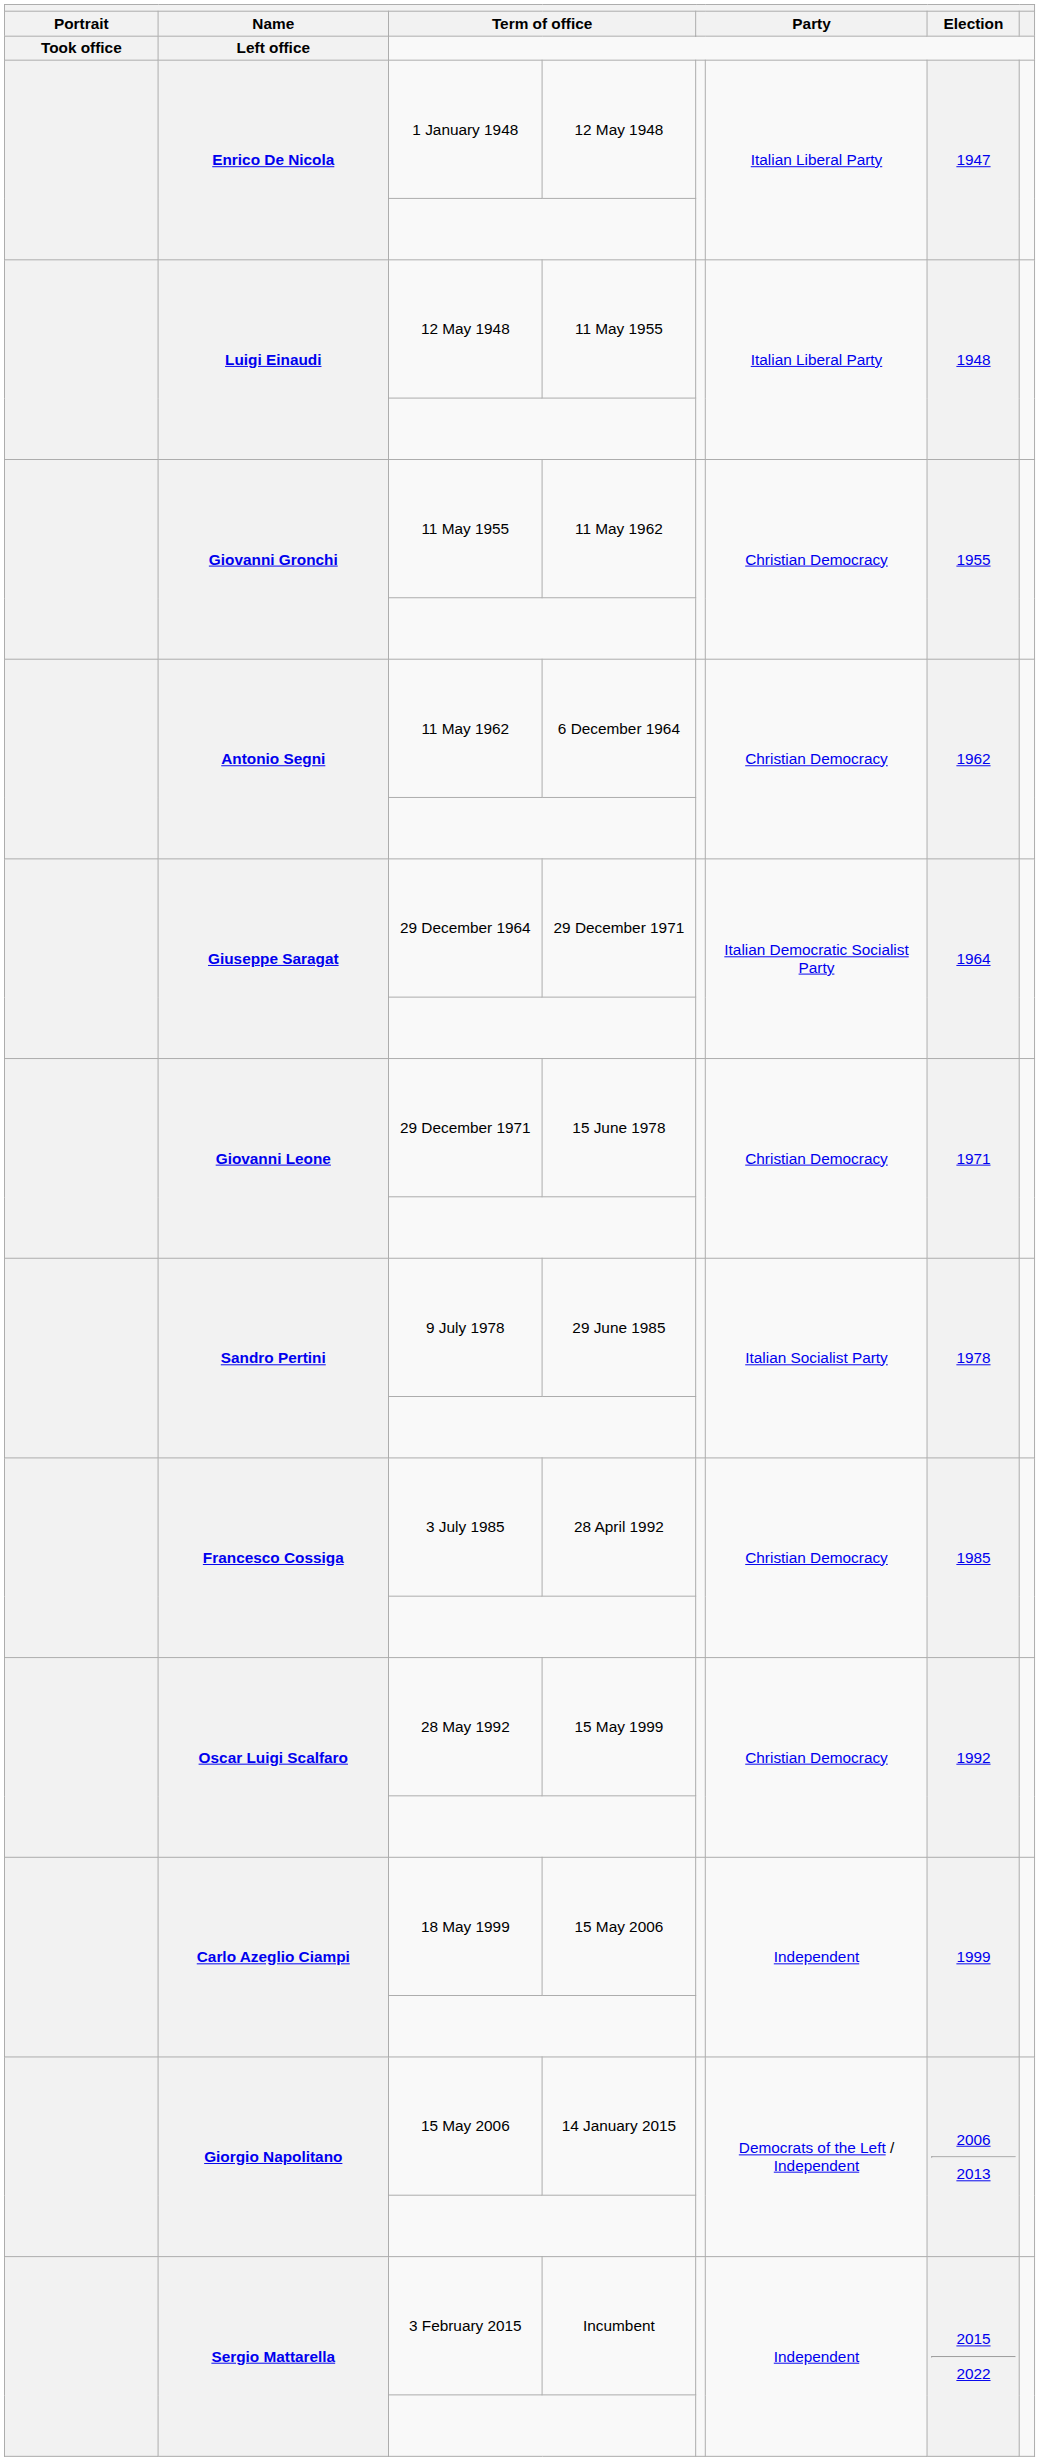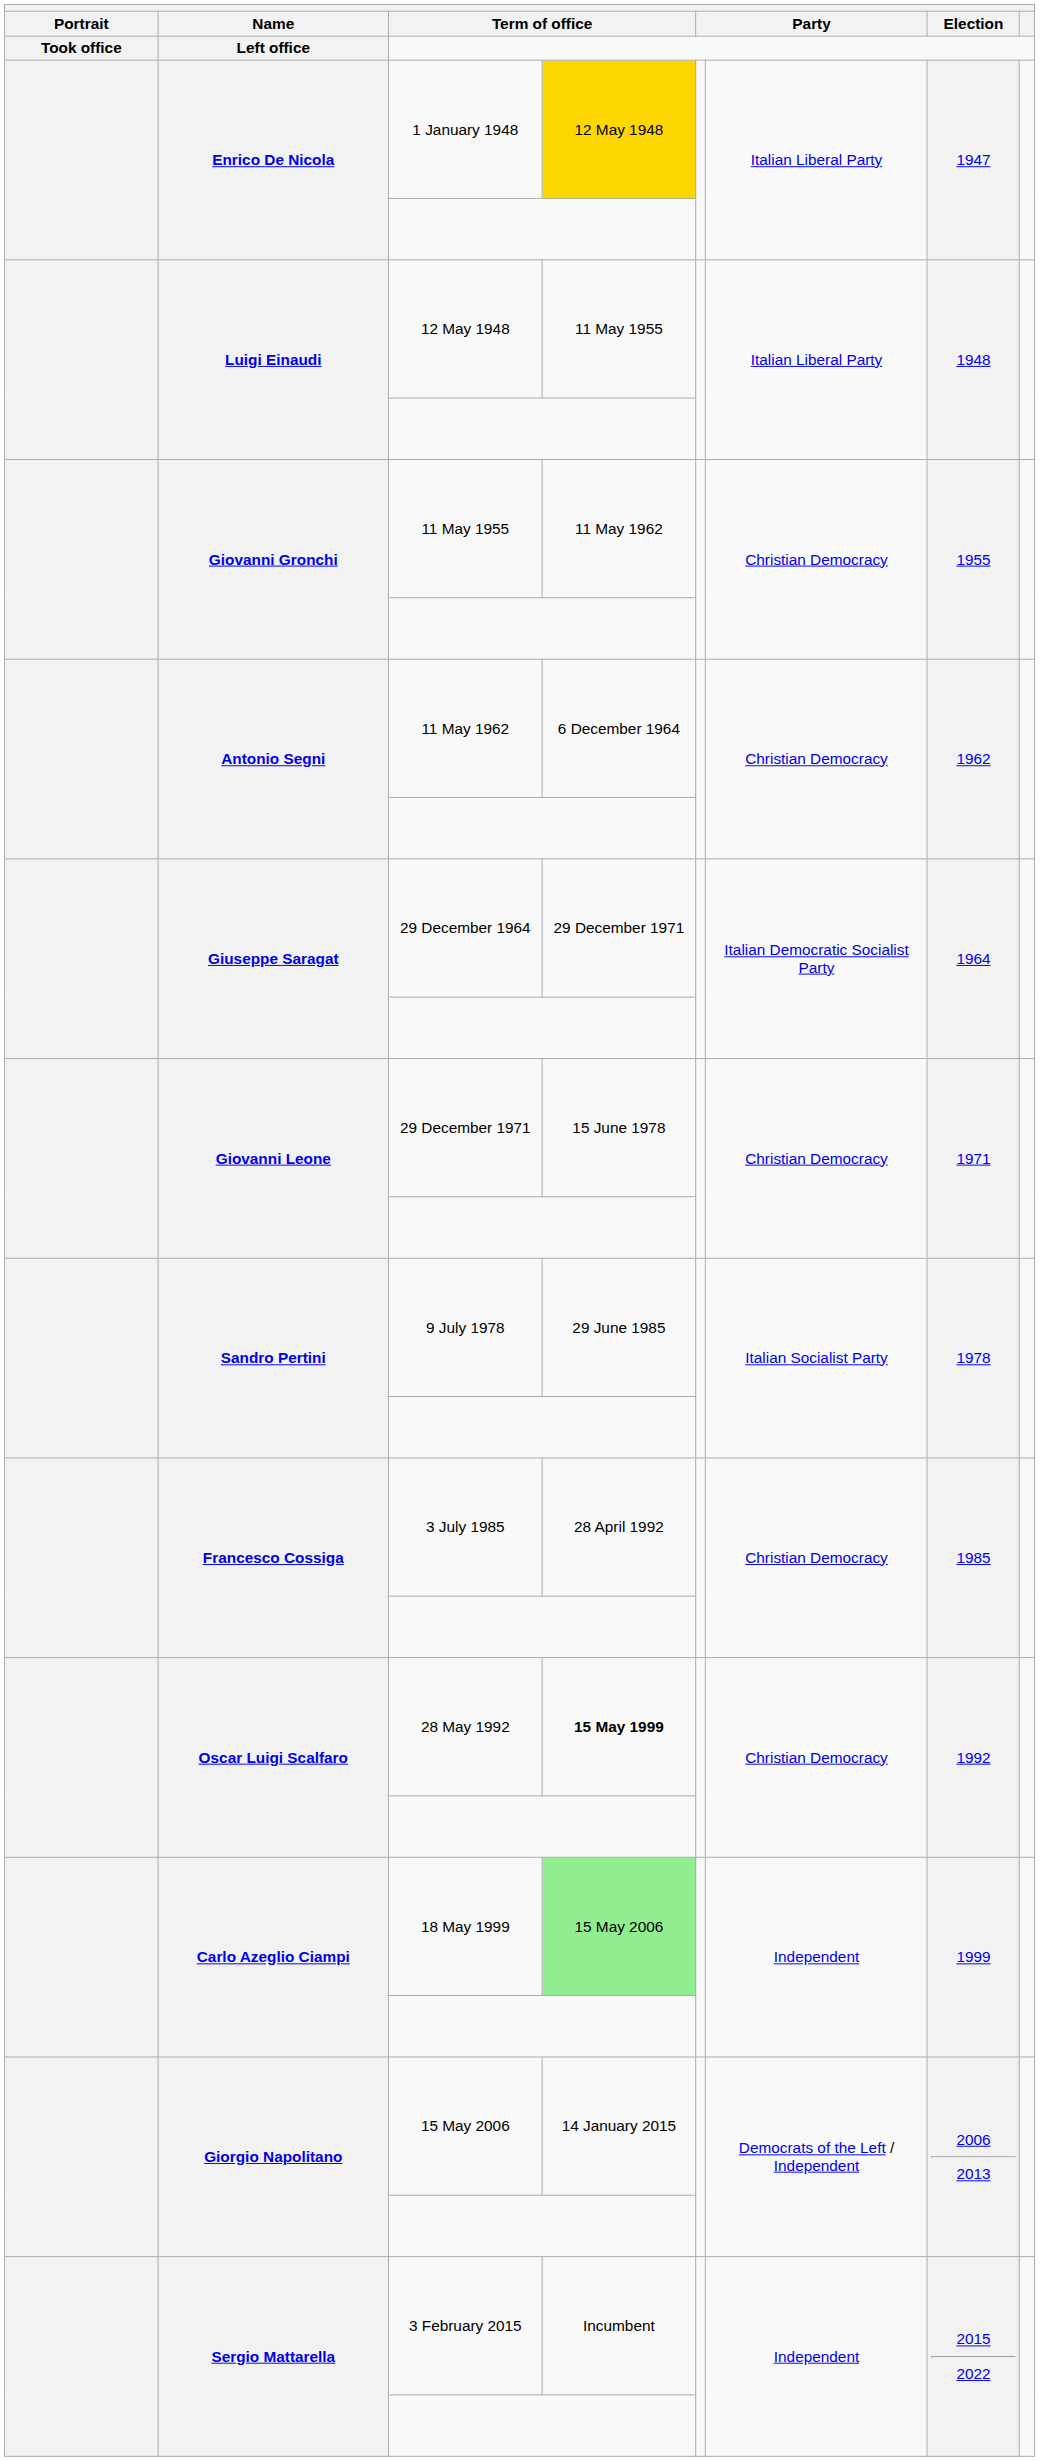(619, 129) no background -> (619, 129) gold background
(619, 1726) normal -> (619, 1726) bold
(619, 1926) no background -> (619, 1926) lightgreen background
